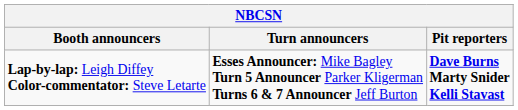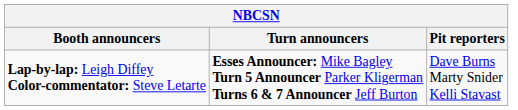(470, 78) bold -> (466, 78) normal
